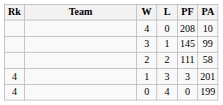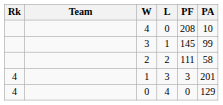(208, 92) 199 -> (208, 92) 129
